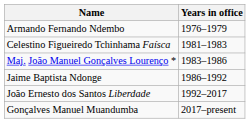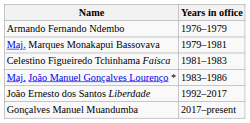+ row: (83, 45)
- row: (54, 77)
